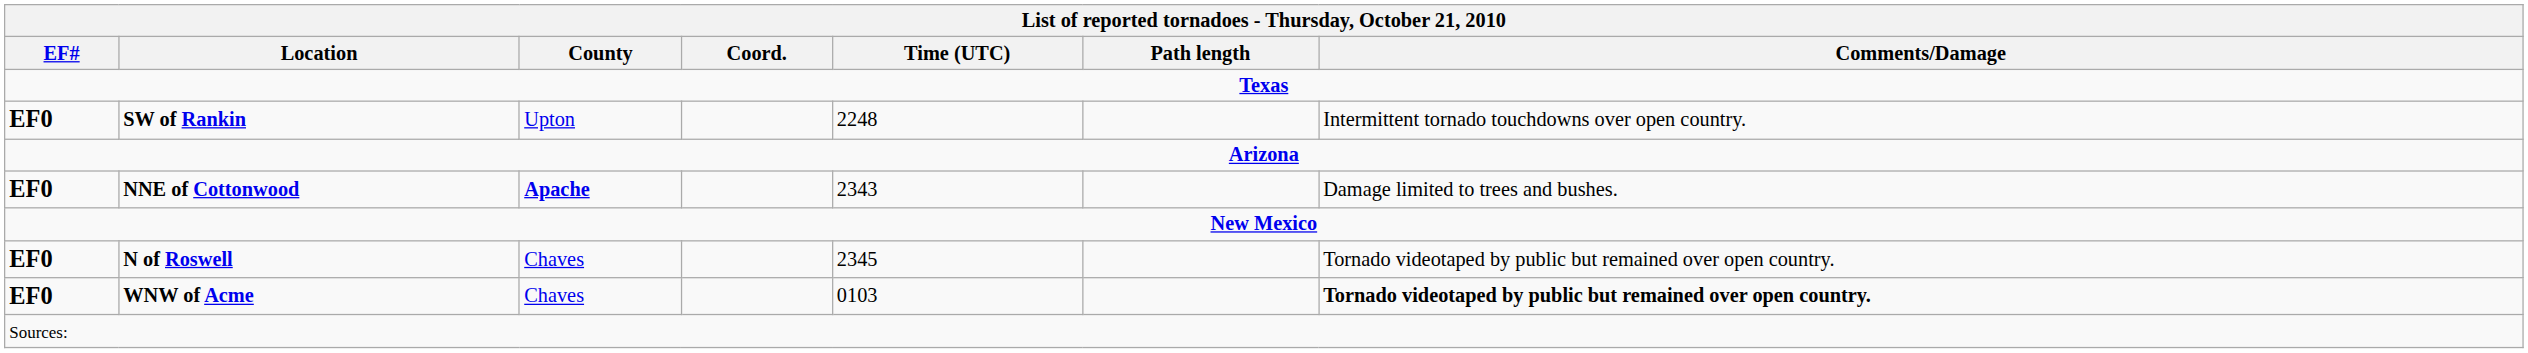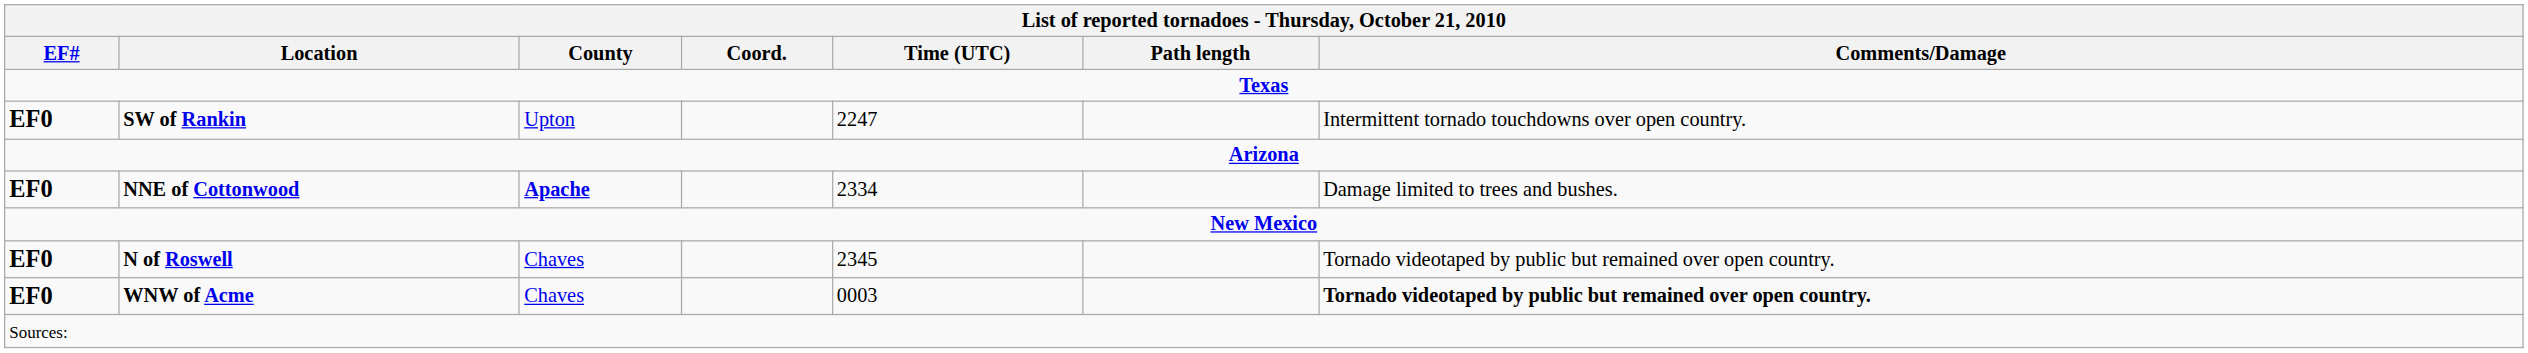(857, 119) 2248 -> (857, 119) 2247
(857, 189) 2343 -> (857, 189) 2334
(857, 296) 0103 -> (857, 296) 0003
